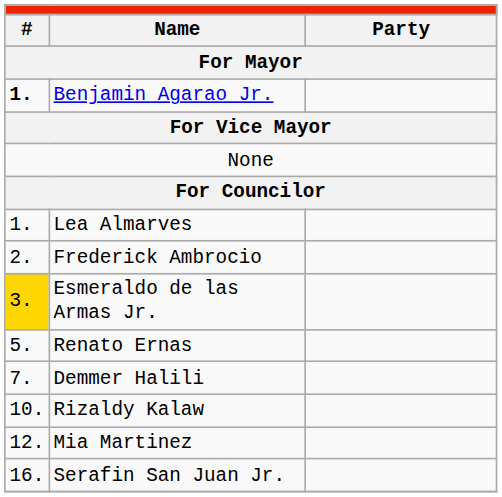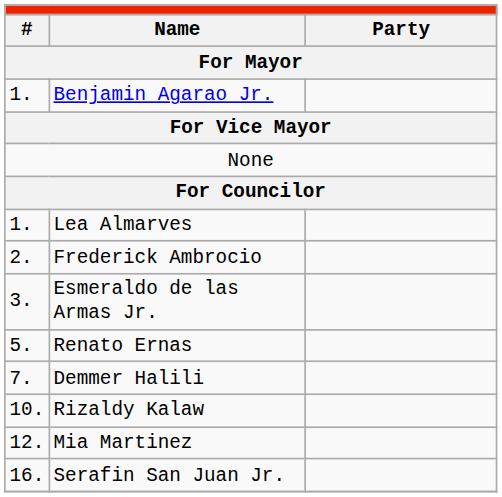(21, 95) bold -> (21, 95) normal
(21, 301) gold background -> (21, 301) no background
